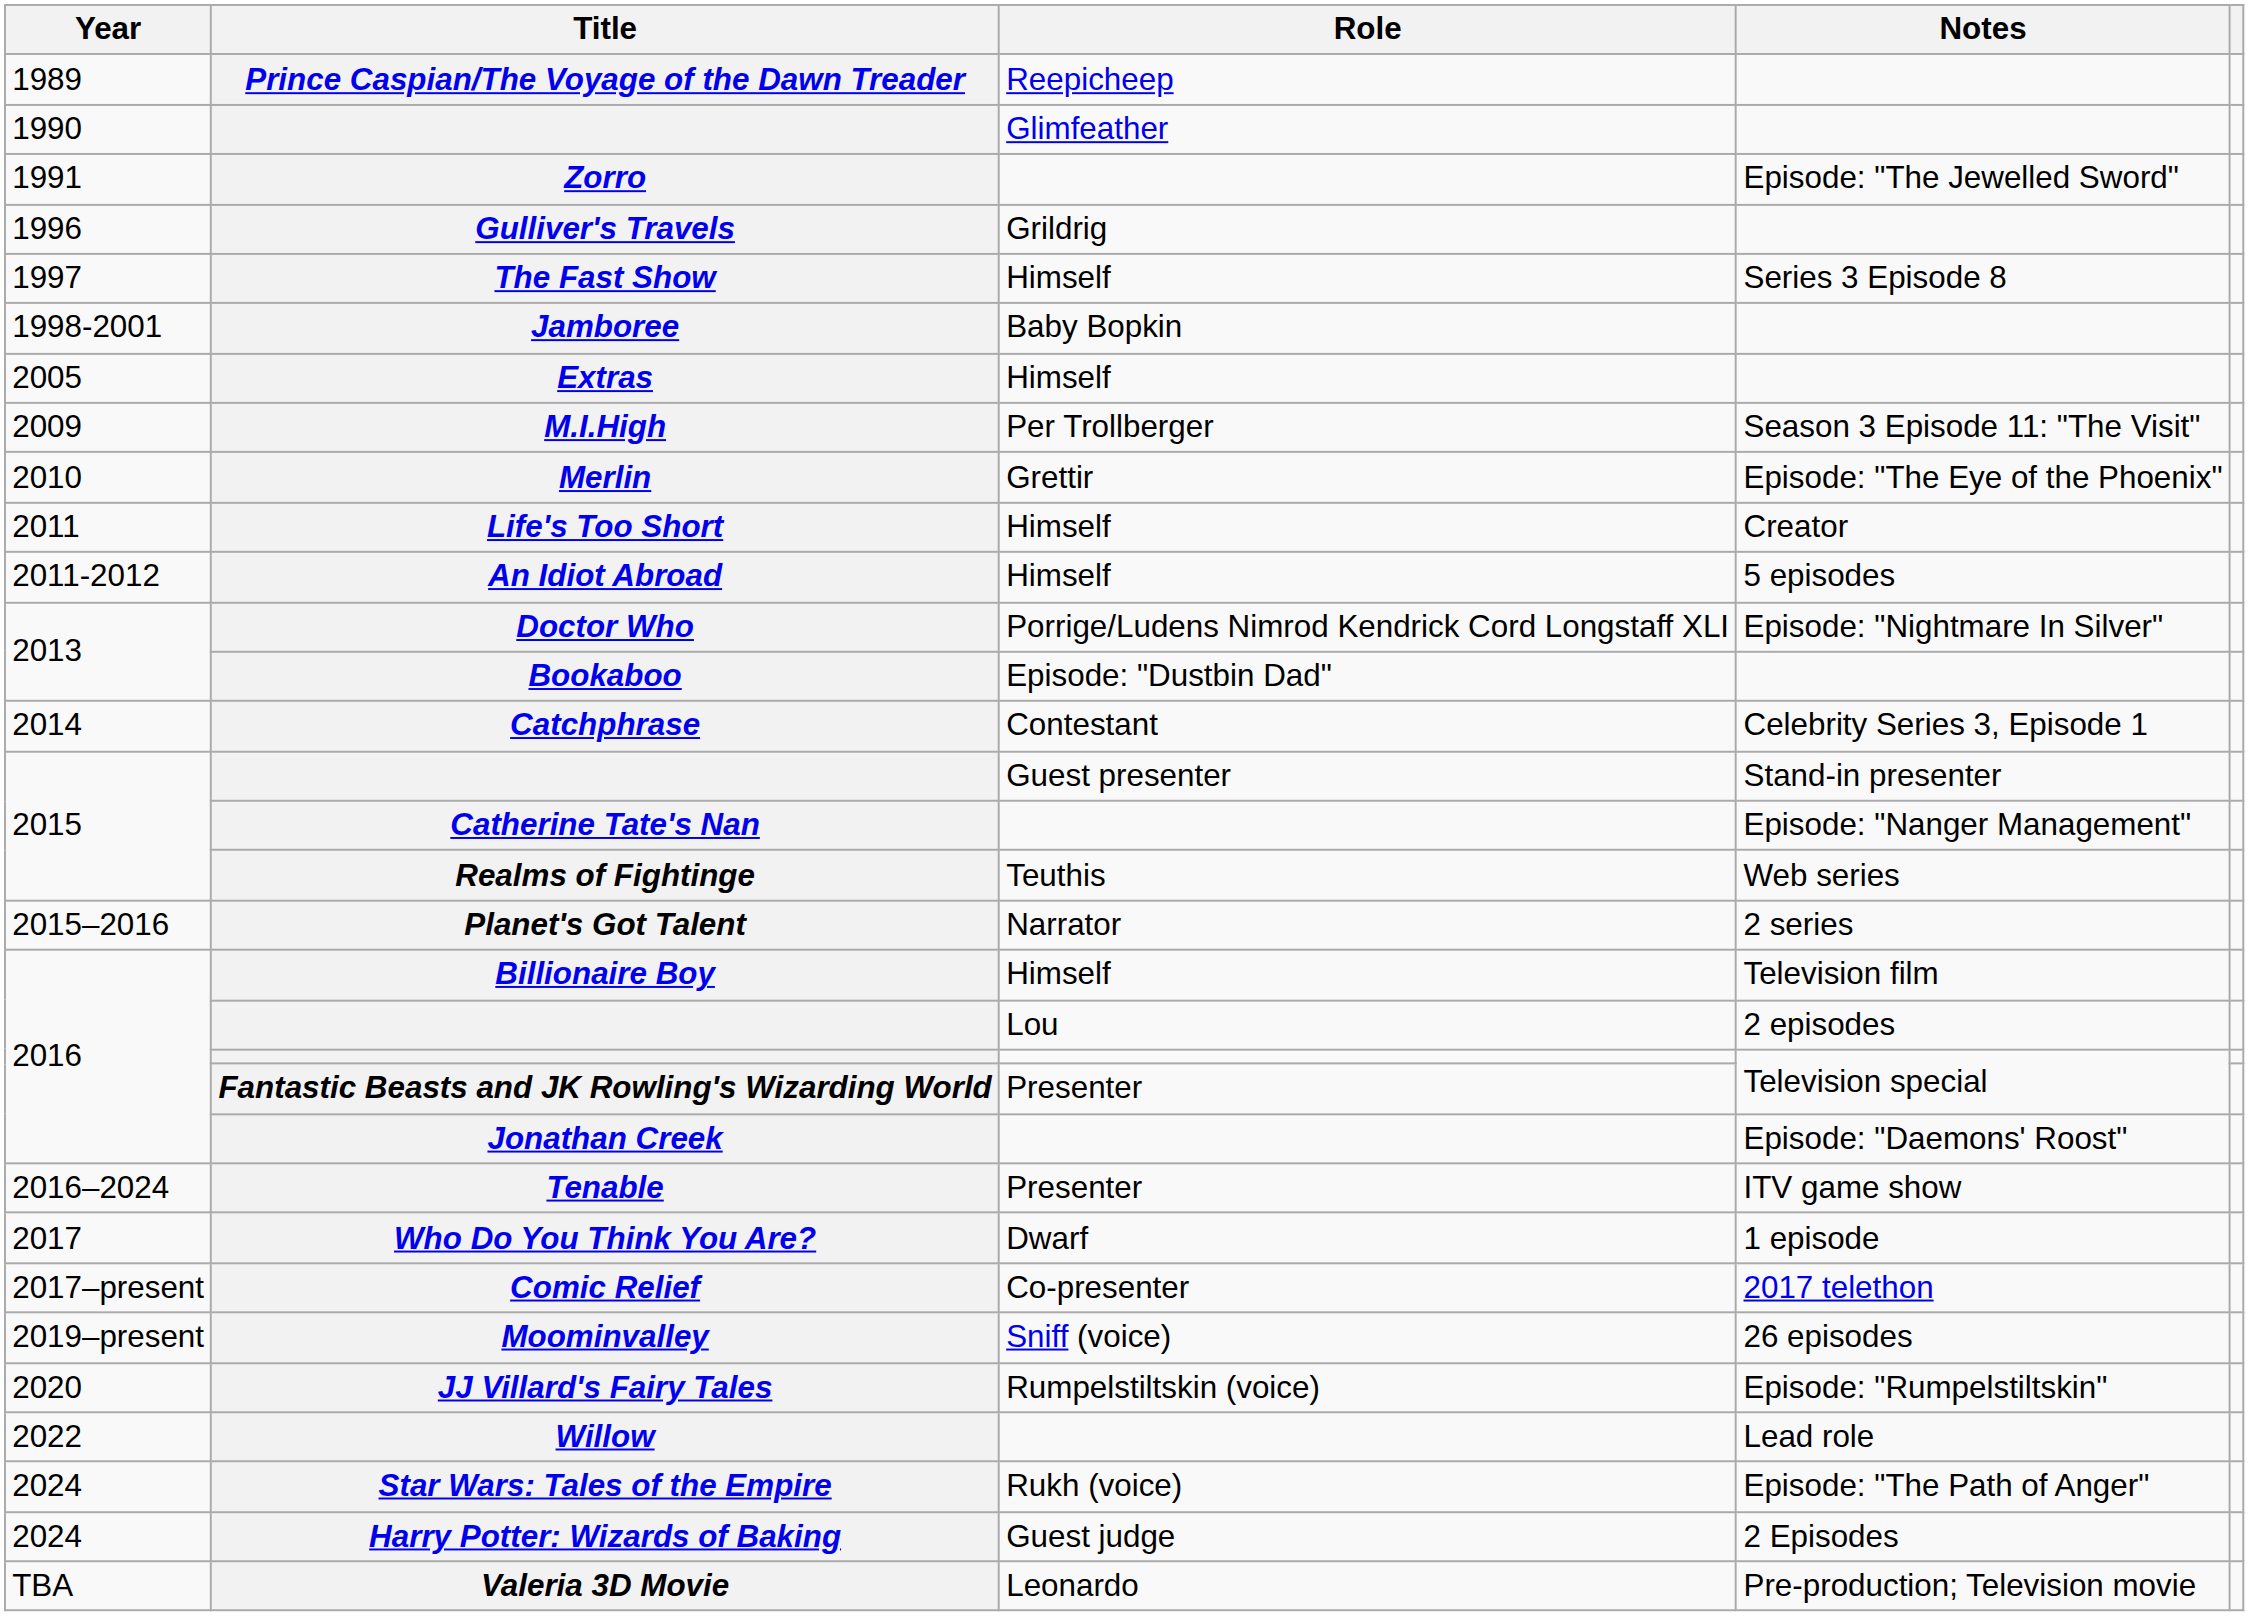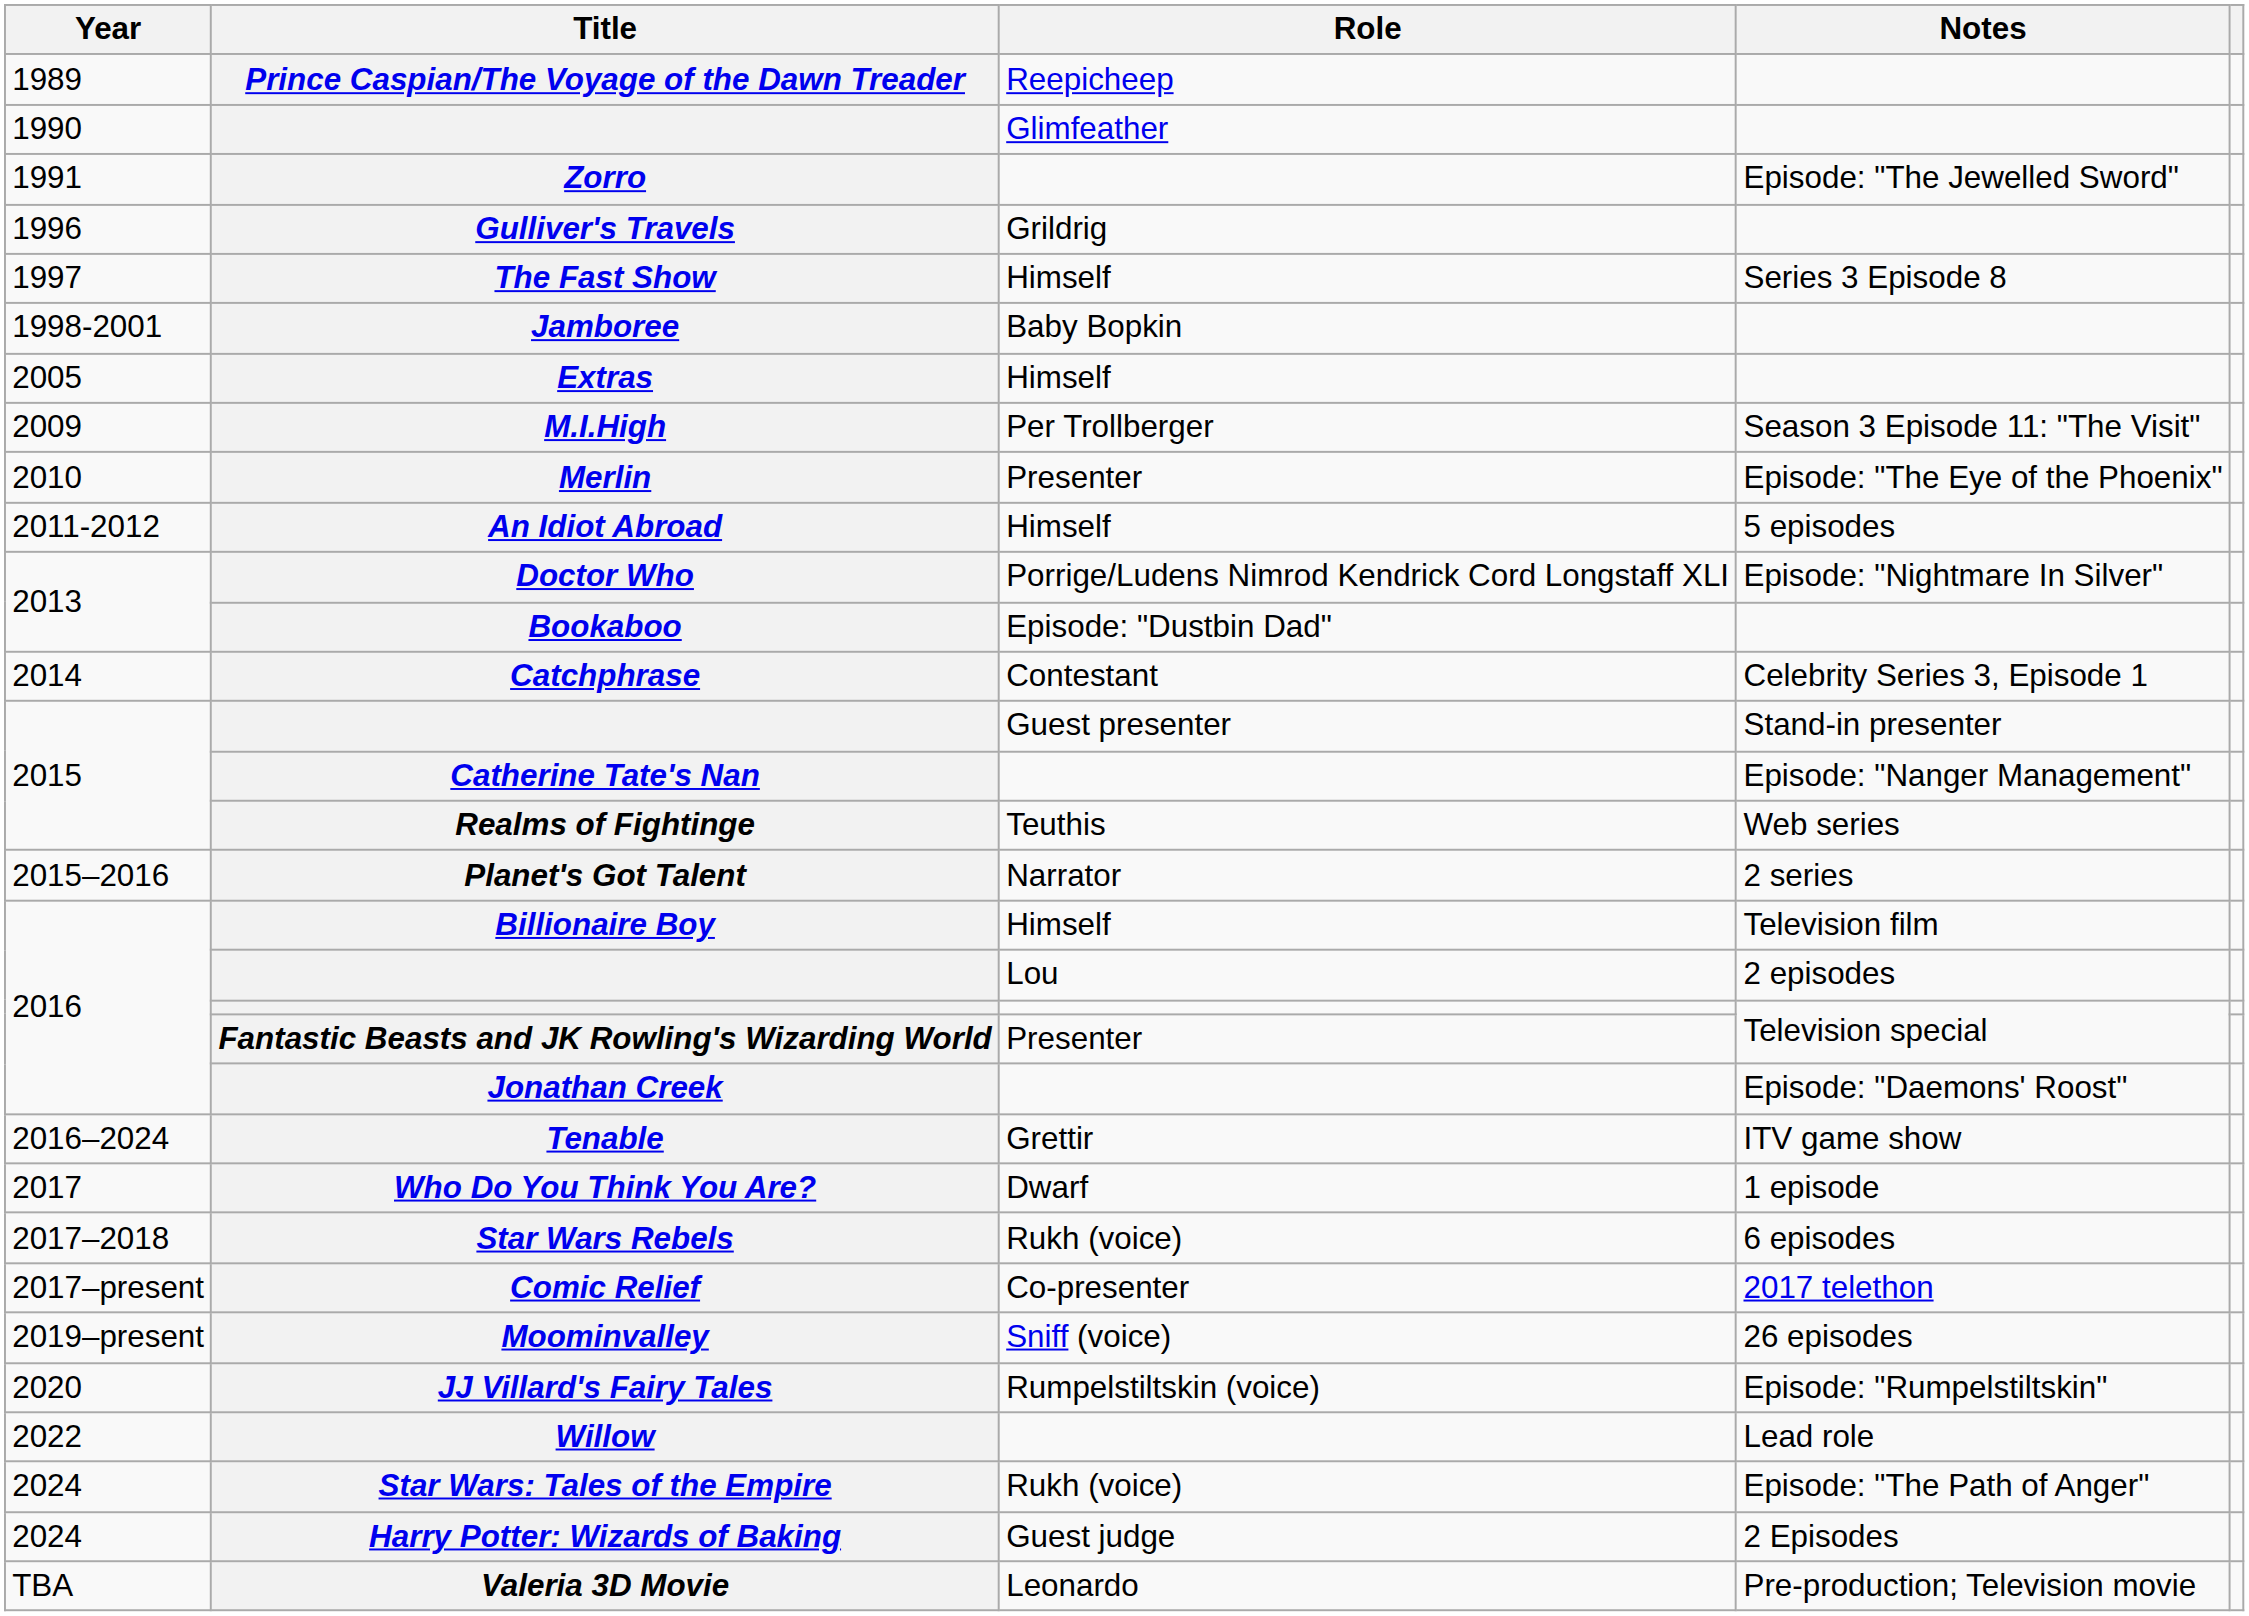(1050, 476) Grettir -> (1074, 476) Presenter
- row: (605, 526)
(1074, 1187) Presenter -> (1050, 1137) Grettir
+ row: (605, 1237)
